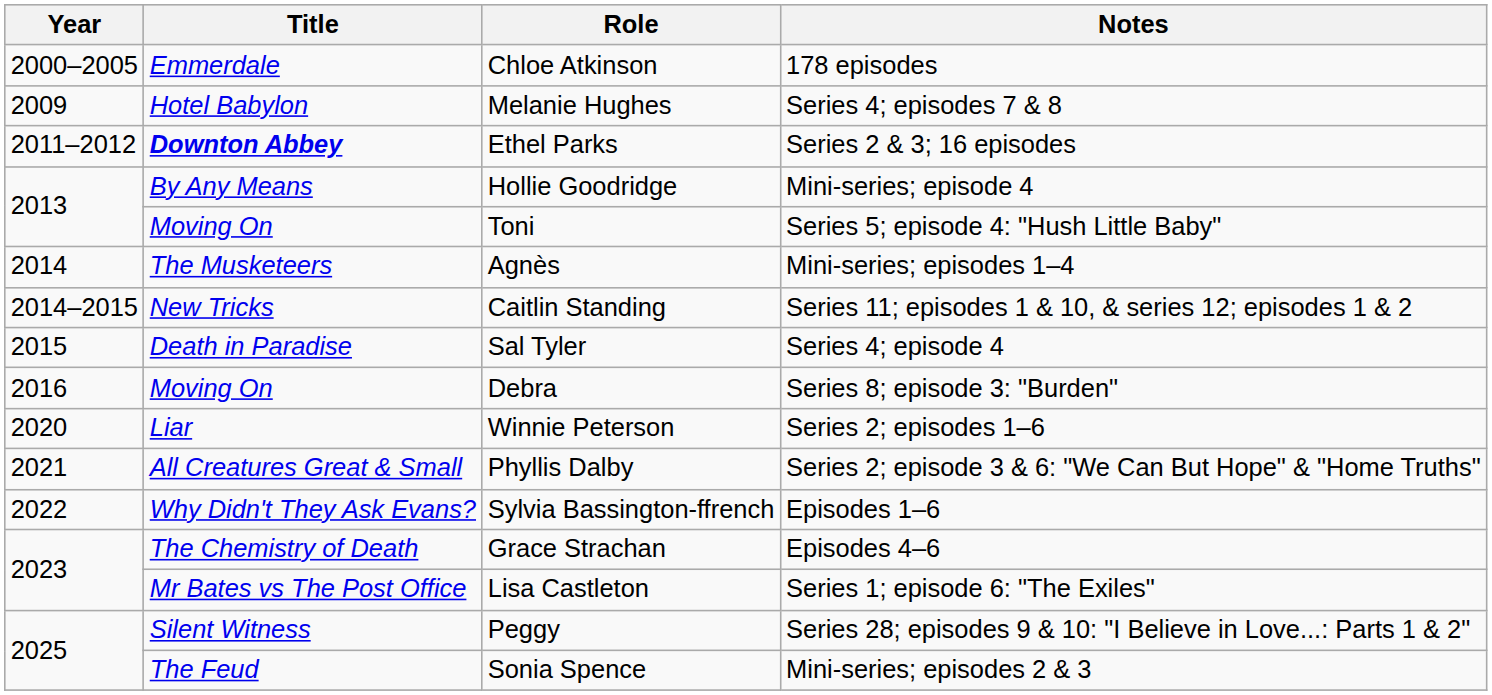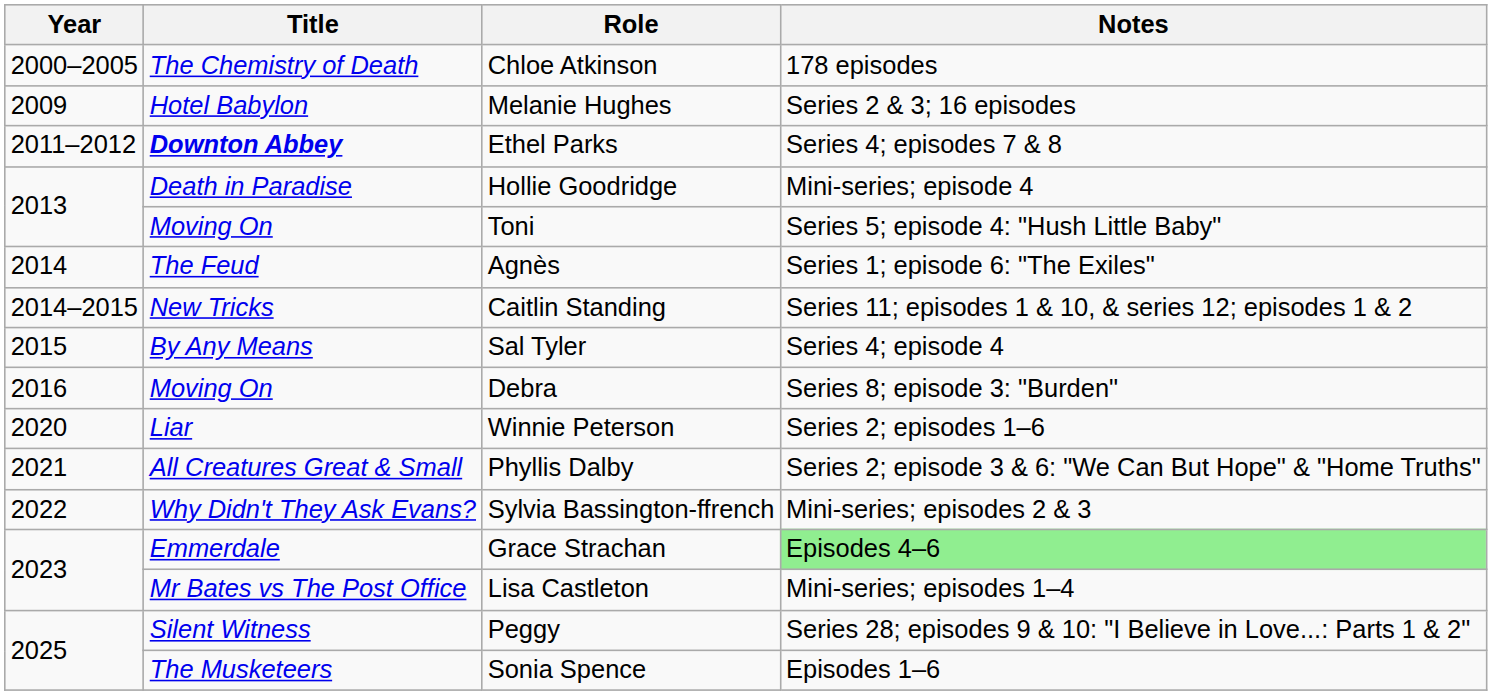(215, 65) Emmerdale -> (284, 65) The Chemistry of Death
(924, 105) Series 4; episodes 7 & 8 -> (931, 105) Series 2 & 3; 16 episodes
(931, 145) Series 2 & 3; 16 episodes -> (924, 145) Series 4; episodes 7 & 8
(231, 186) By Any Means -> (251, 186) Death in Paradise
(241, 266) The Musketeers -> (204, 266) The Feud
(930, 266) Mini-series; episodes 1–4 -> (970, 266) Series 1; episode 6: "The Exiles"
(251, 347) Death in Paradise -> (231, 347) By Any Means
(863, 508) Episodes 1–6 -> (939, 508) Mini-series; episodes 2 & 3
(284, 549) The Chemistry of Death -> (215, 549) Emmerdale
(863, 549) no background -> (863, 549) lightgreen background
(970, 589) Series 1; episode 6: "The Exiles" -> (930, 589) Mini-series; episodes 1–4
(204, 670) The Feud -> (241, 670) The Musketeers
(939, 670) Mini-series; episodes 2 & 3 -> (863, 670) Episodes 1–6
